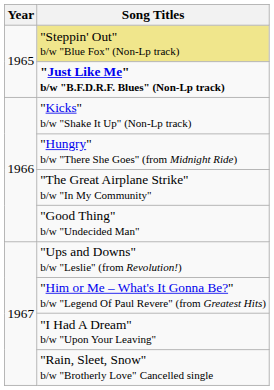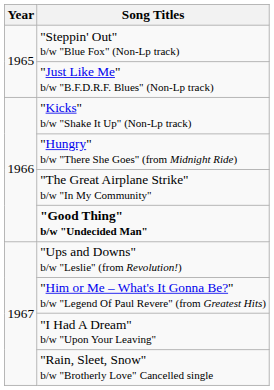(110, 43) khaki background -> (110, 43) no background
(132, 79) bold -> (127, 79) normal
(90, 223) normal -> (94, 223) bold
